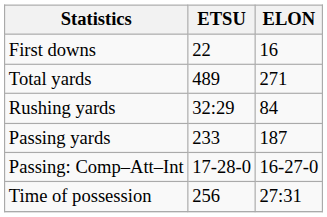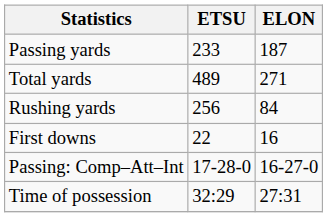rows swapped: (52, 49) <-> (60, 137)
(213, 108) 32:29 -> (206, 108) 256
(206, 196) 256 -> (213, 196) 32:29
